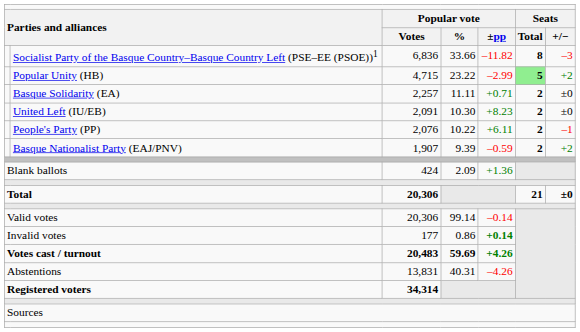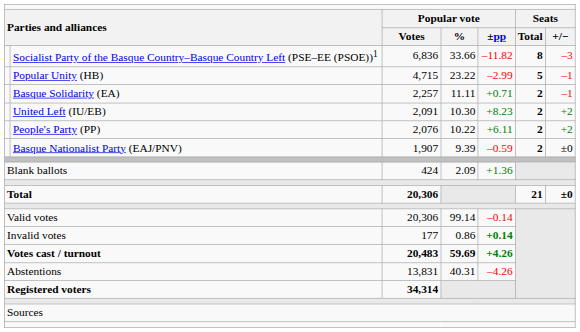(540, 75) lightgreen background -> (540, 75) no background
(567, 75) +2 -> (567, 75) –1
(567, 93) ±0 -> (567, 93) –1
(567, 111) ±0 -> (567, 111) +2
(567, 129) –1 -> (567, 129) +2
(567, 147) +2 -> (567, 147) ±0
